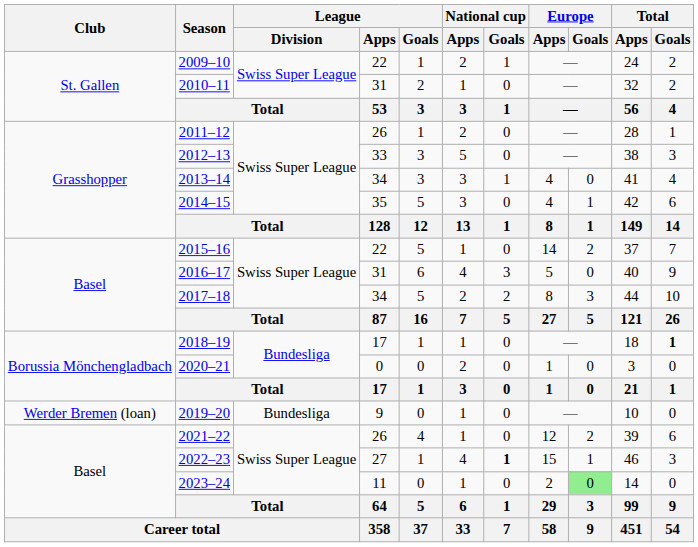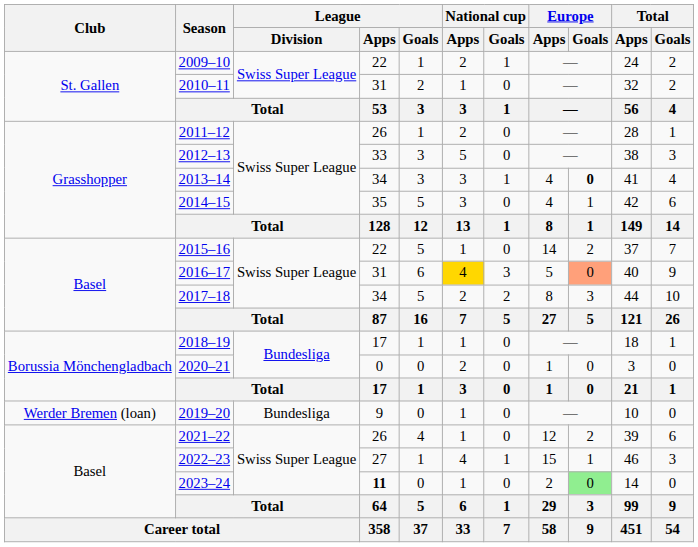(590, 179) normal -> (590, 179) bold
(463, 272) no background -> (463, 272) gold background
(590, 272) no background -> (590, 272) lightsalmon background
(673, 343) bold -> (673, 343) normal
(507, 459) bold -> (507, 459) normal
(379, 483) normal -> (379, 483) bold
